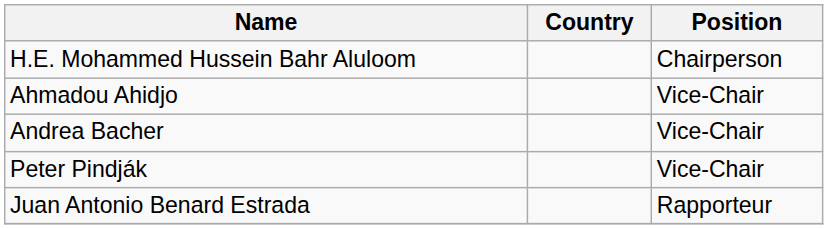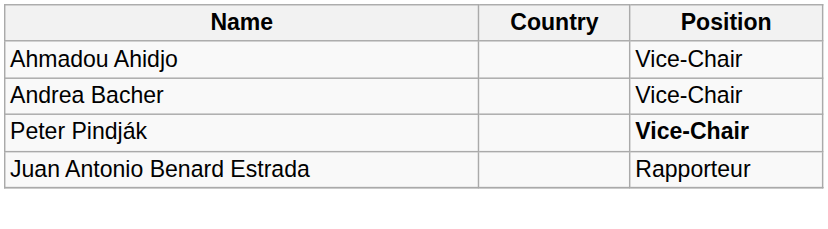- row: (213, 59)
(710, 168) normal -> (692, 132) bold
